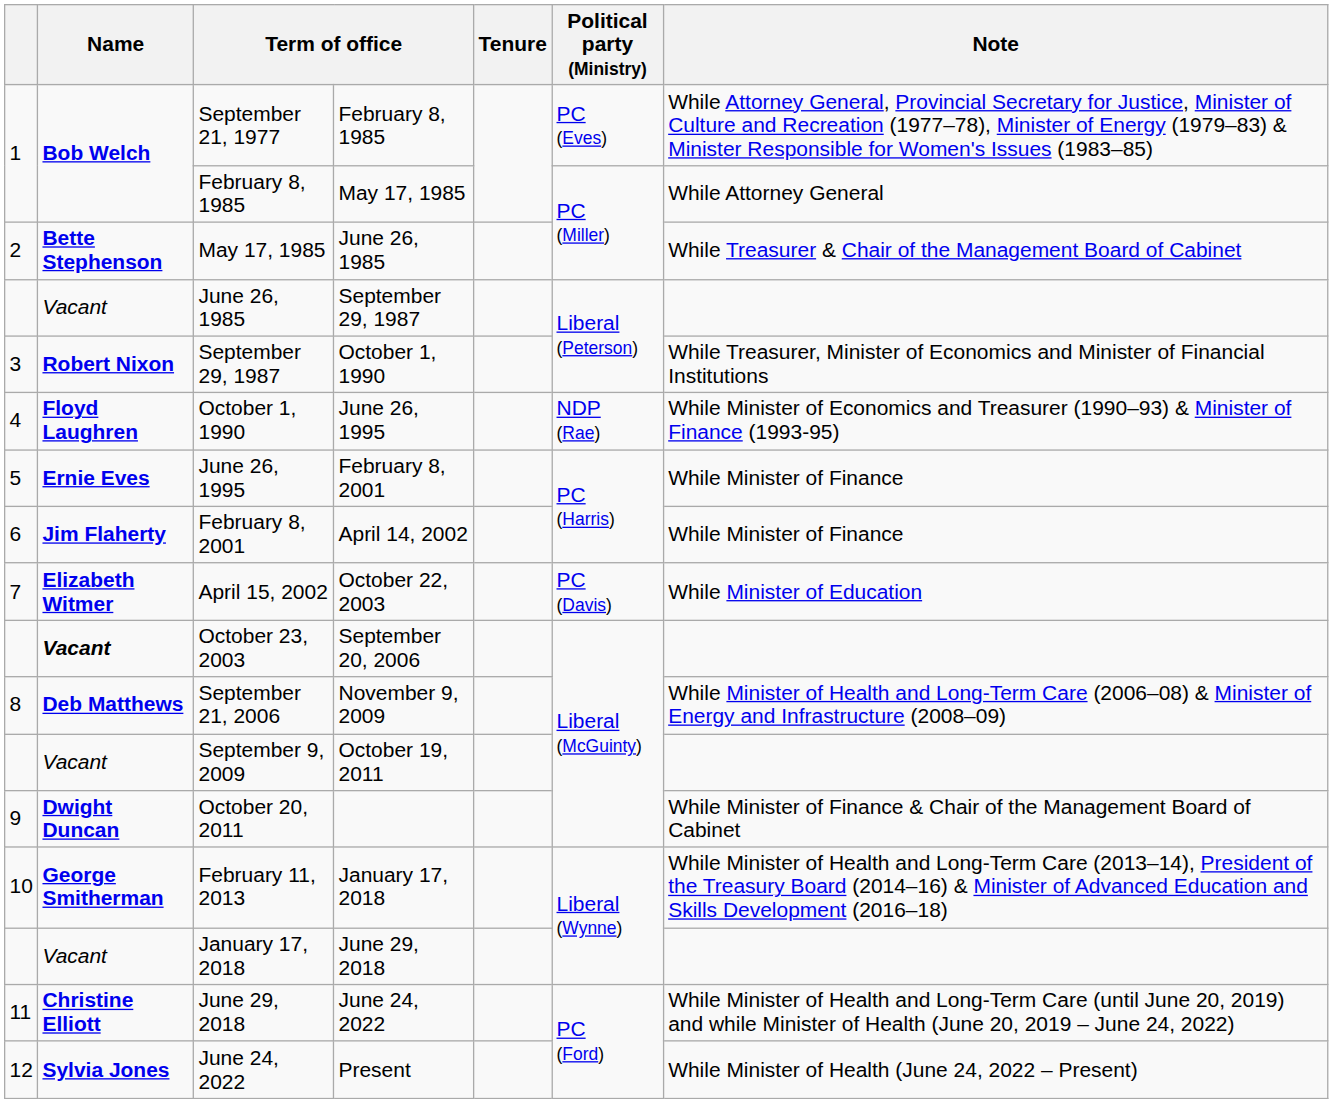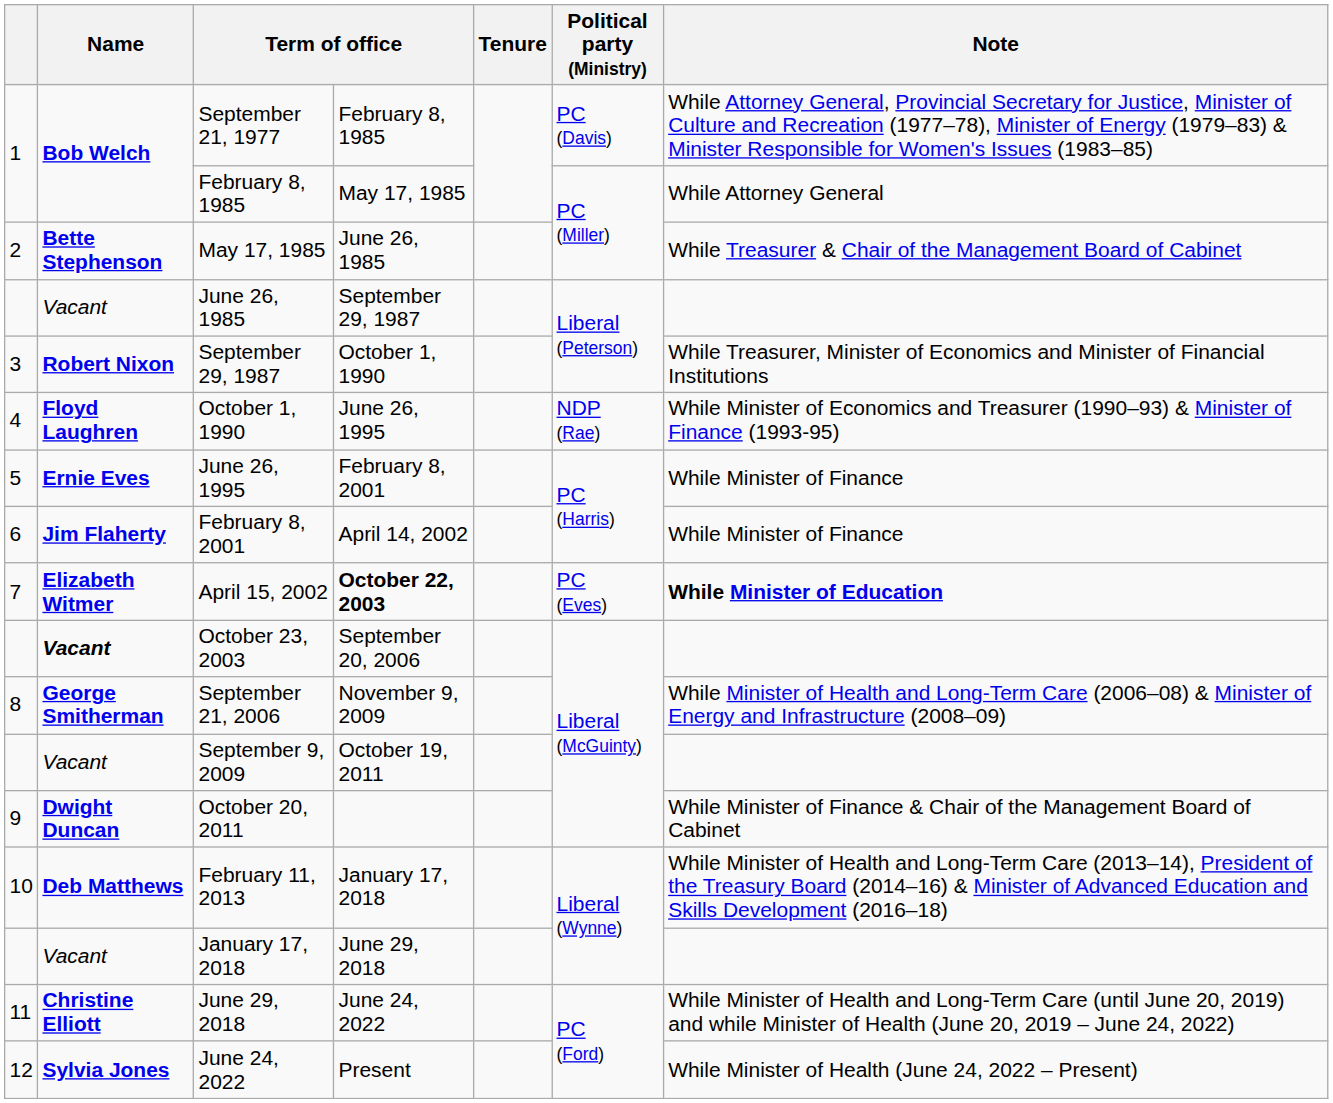(582, 125) PC (Eves) -> (584, 125) PC (Davis)
(393, 591) normal -> (396, 591) bold
(584, 591) PC (Davis) -> (582, 591) PC (Eves)
(795, 591) normal -> (806, 591) bold
(113, 705) Deb Matthews -> (103, 705) George Smitherman
(103, 887) George Smitherman -> (113, 887) Deb Matthews
